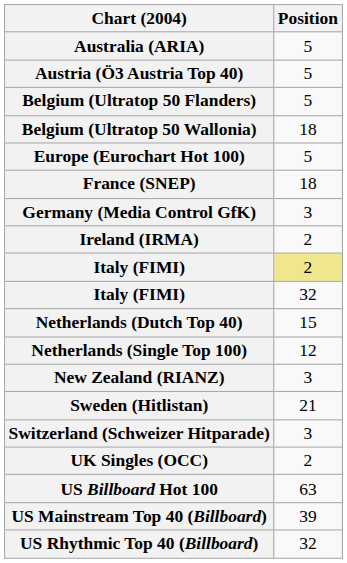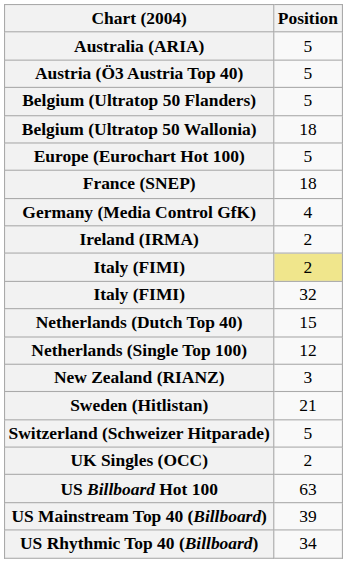(308, 211) 3 -> (308, 211) 4
(308, 433) 3 -> (308, 433) 5
(308, 543) 32 -> (308, 543) 34
